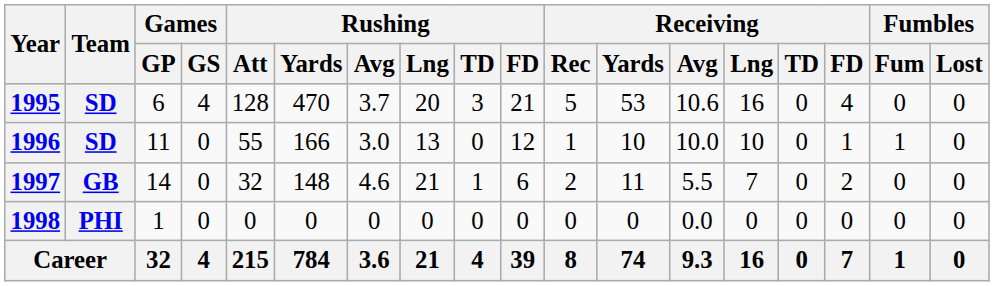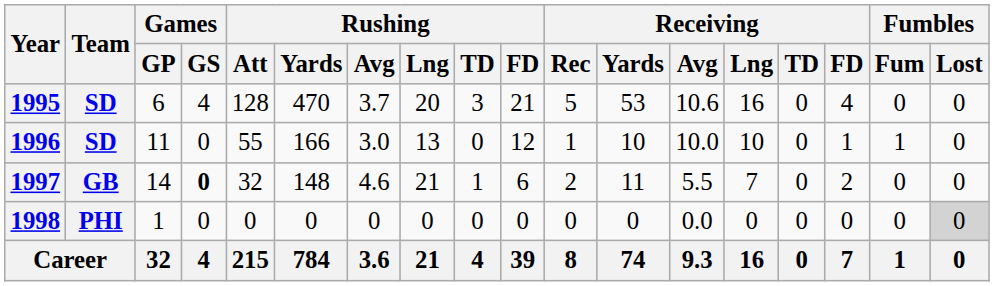(204, 181) normal -> (204, 181) bold
(959, 220) no background -> (959, 220) lightgrey background
